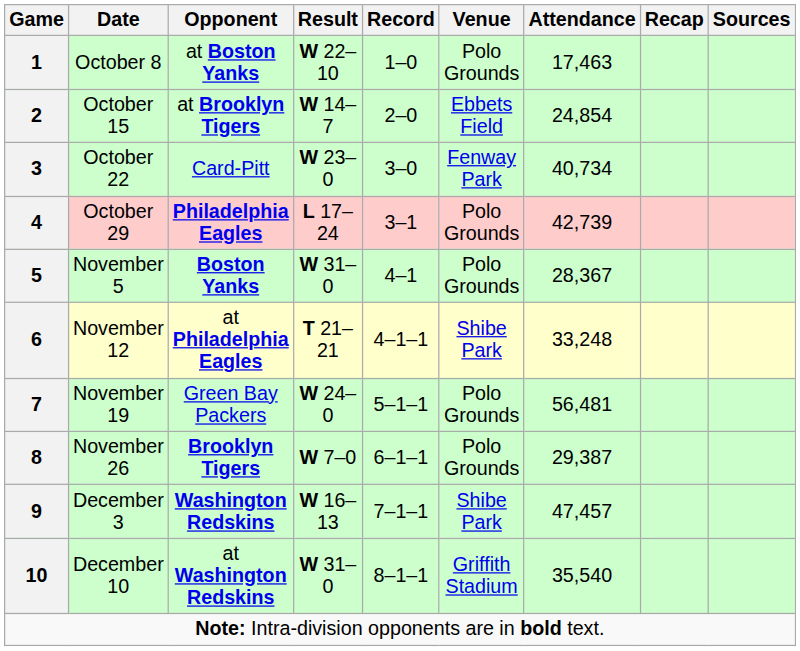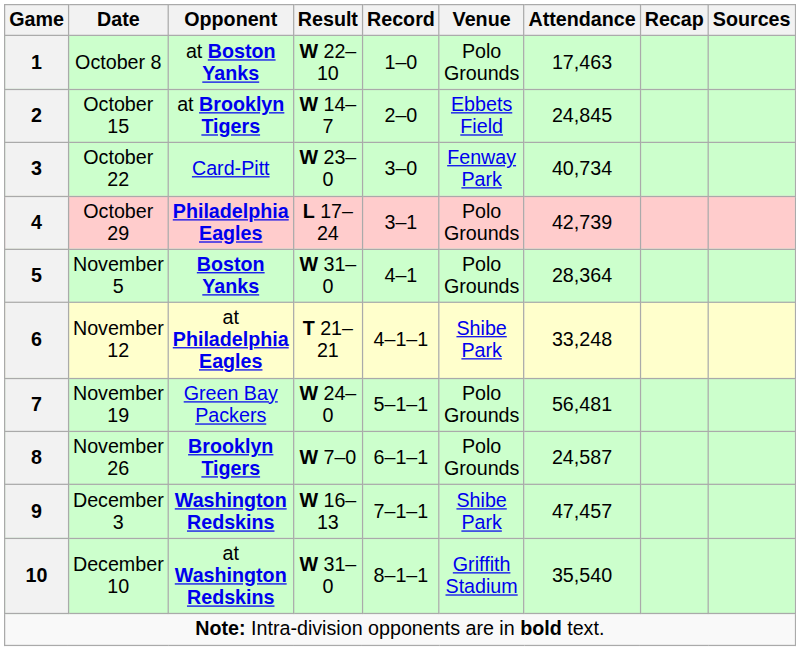(582, 115) 24,854 -> (582, 115) 24,845
(582, 275) 28,367 -> (582, 275) 28,364
(582, 457) 29,387 -> (582, 457) 24,587
